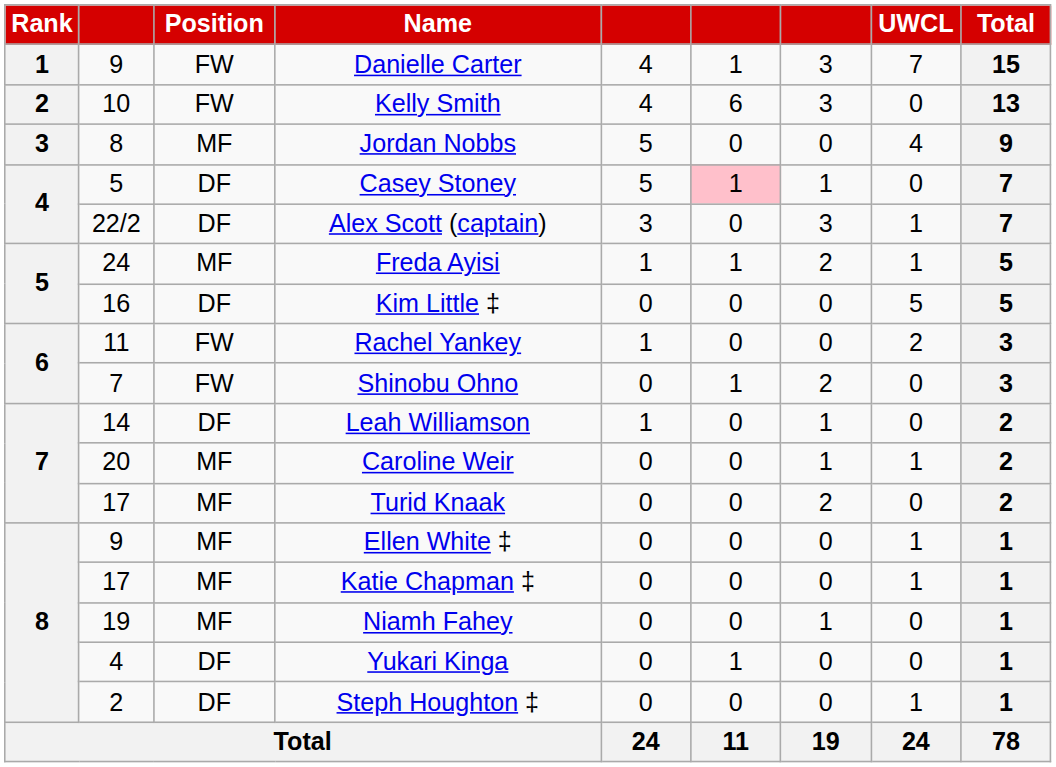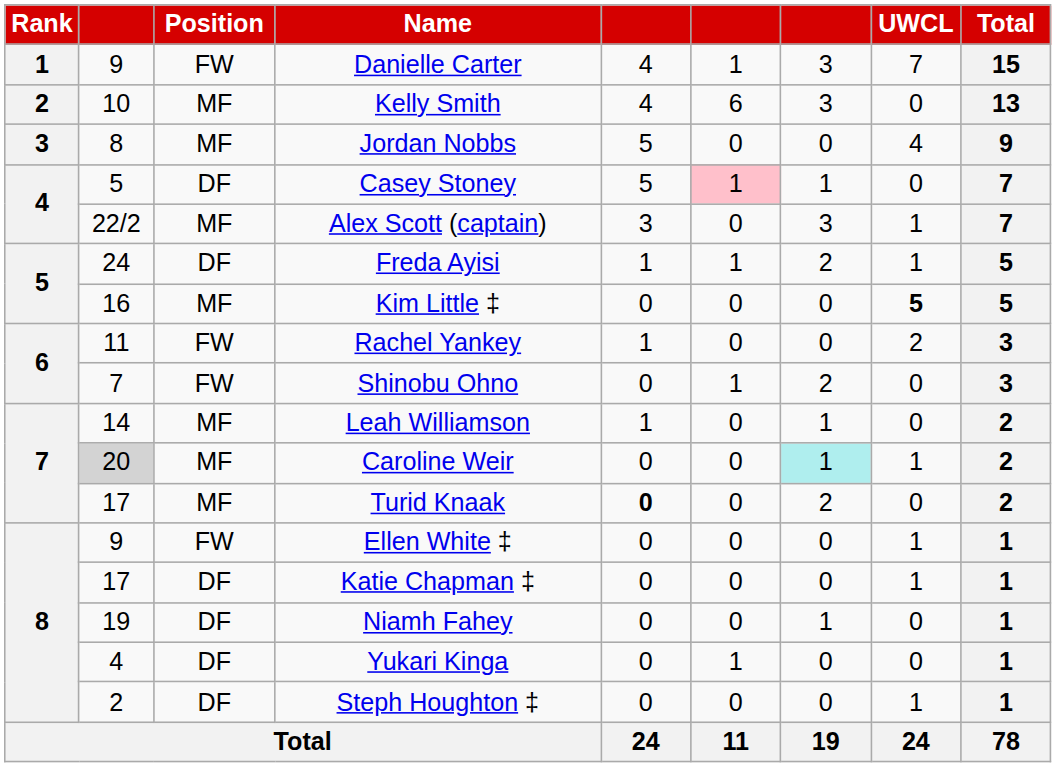(214, 104) FW -> (214, 104) MF
(214, 223) DF -> (214, 223) MF
(214, 263) MF -> (214, 263) DF
(214, 303) DF -> (214, 303) MF
(916, 303) normal -> (916, 303) bold
(214, 422) DF -> (214, 422) MF
(116, 462) no background -> (116, 462) lightgrey background
(826, 462) no background -> (826, 462) paleturquoise background
(646, 502) normal -> (646, 502) bold
(214, 542) MF -> (214, 542) FW
(214, 582) MF -> (214, 582) DF
(214, 622) MF -> (214, 622) DF
